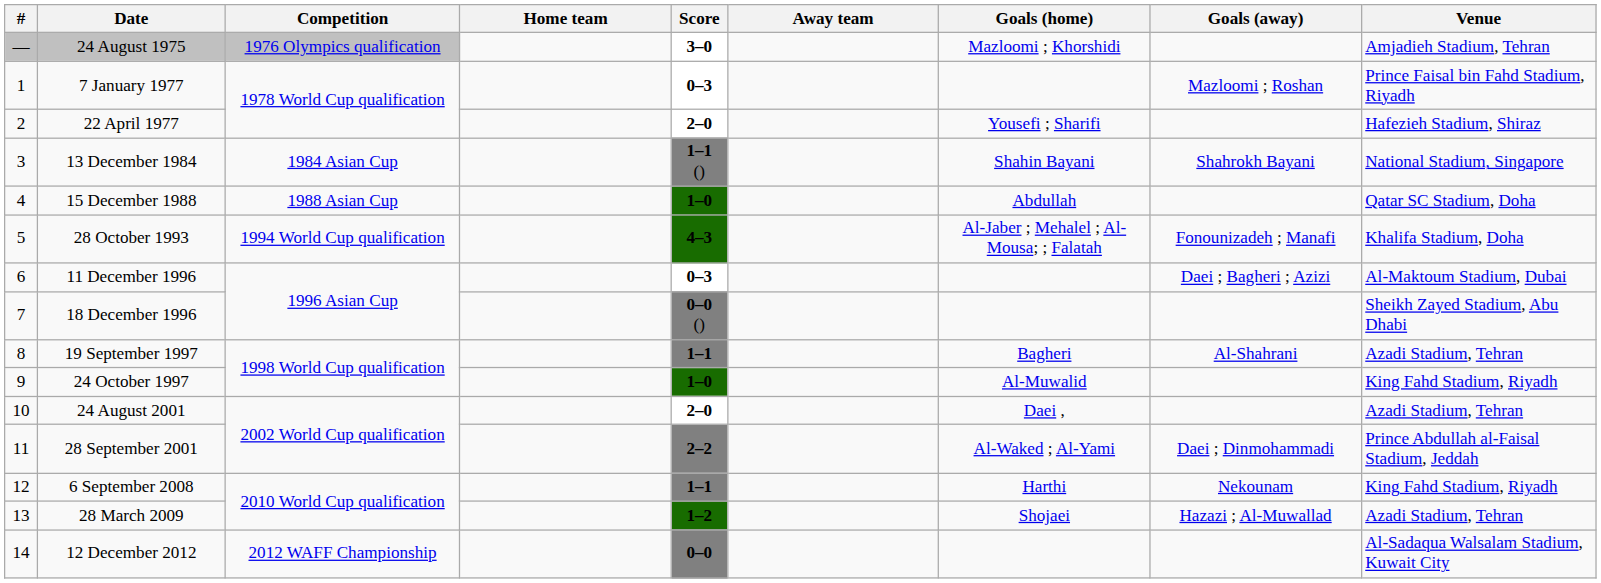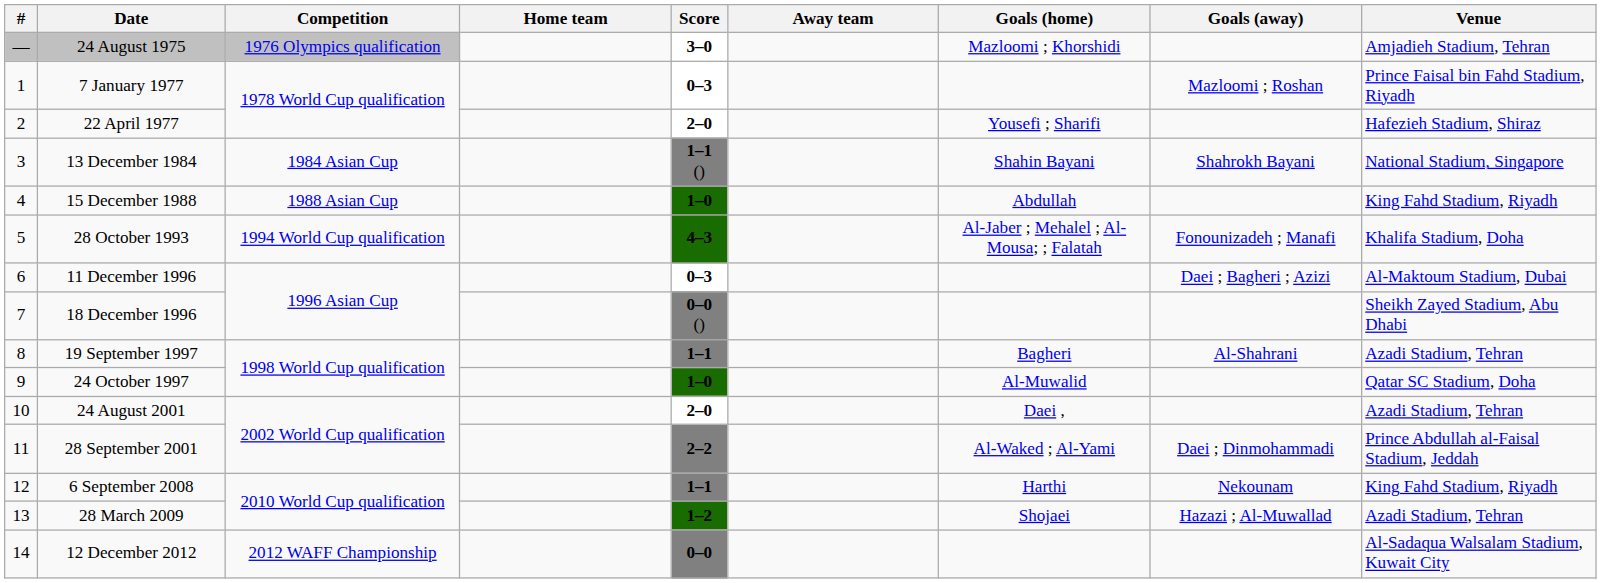(1450, 199) Qatar SC Stadium, Doha -> (1461, 199) King Fahd Stadium, Riyadh
(1461, 381) King Fahd Stadium, Riyadh -> (1450, 381) Qatar SC Stadium, Doha
